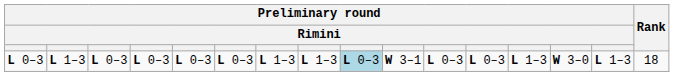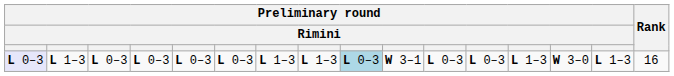(25, 61) no background -> (25, 61) lavender background
(651, 61) 18 -> (651, 61) 16
